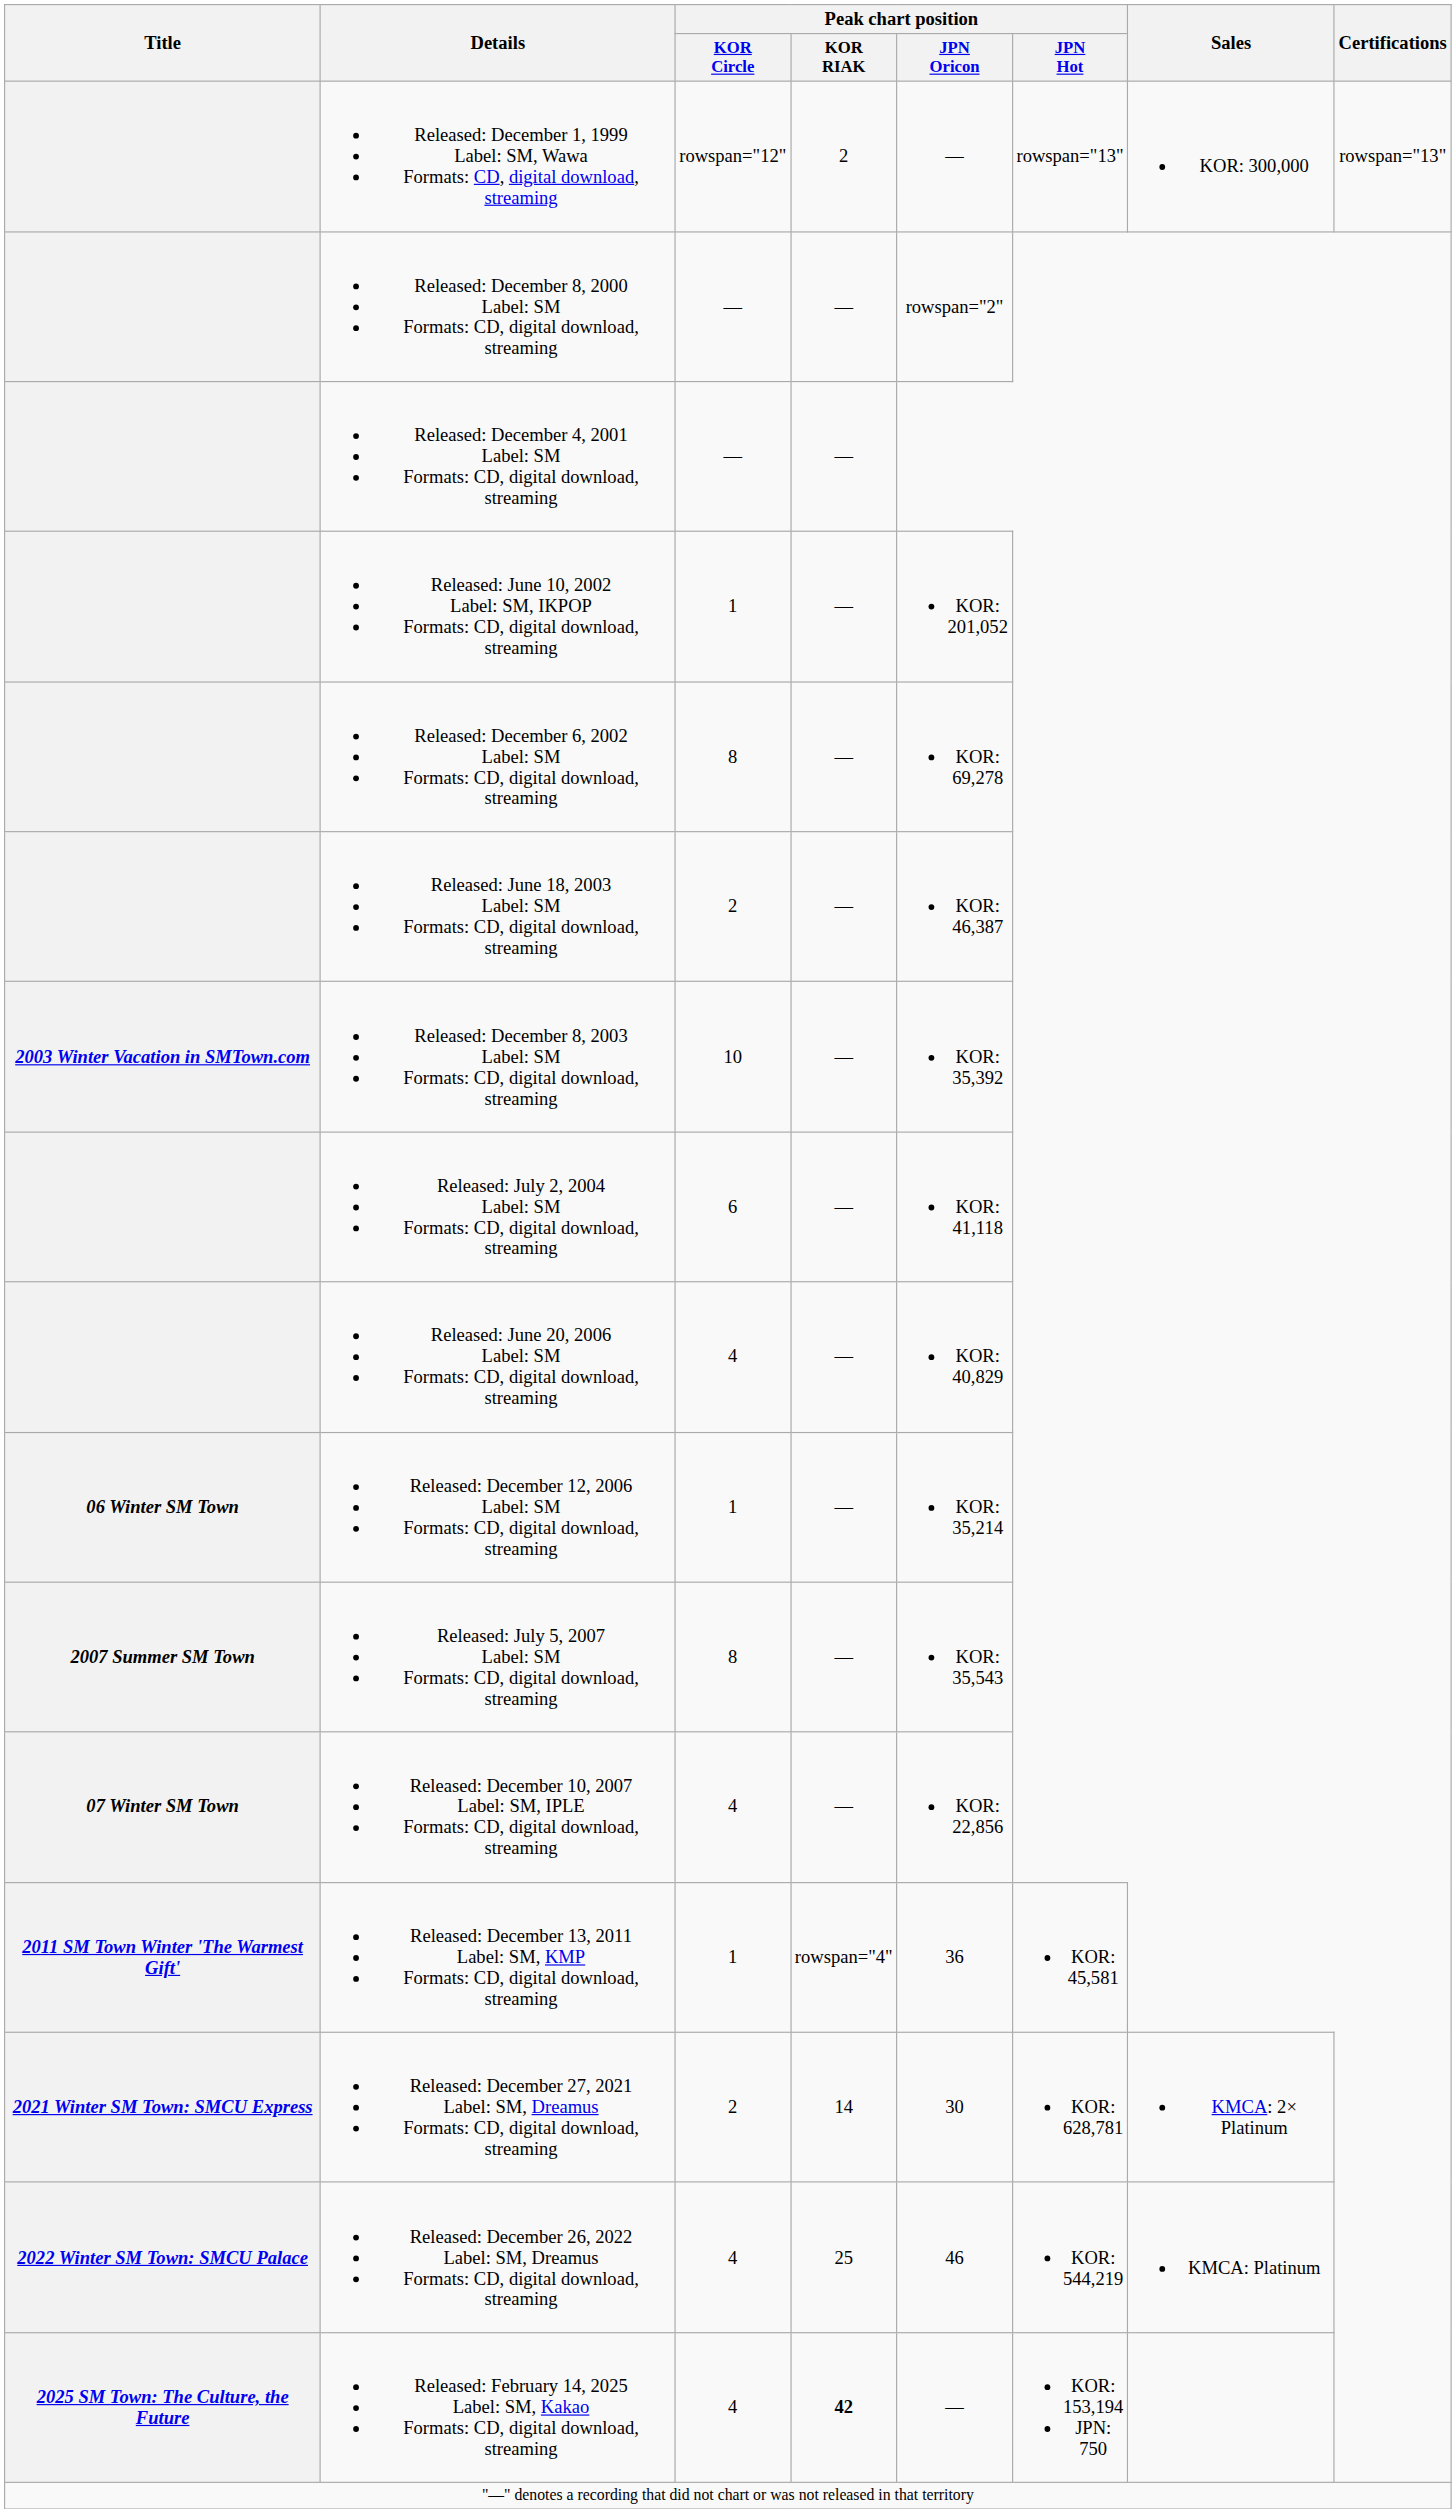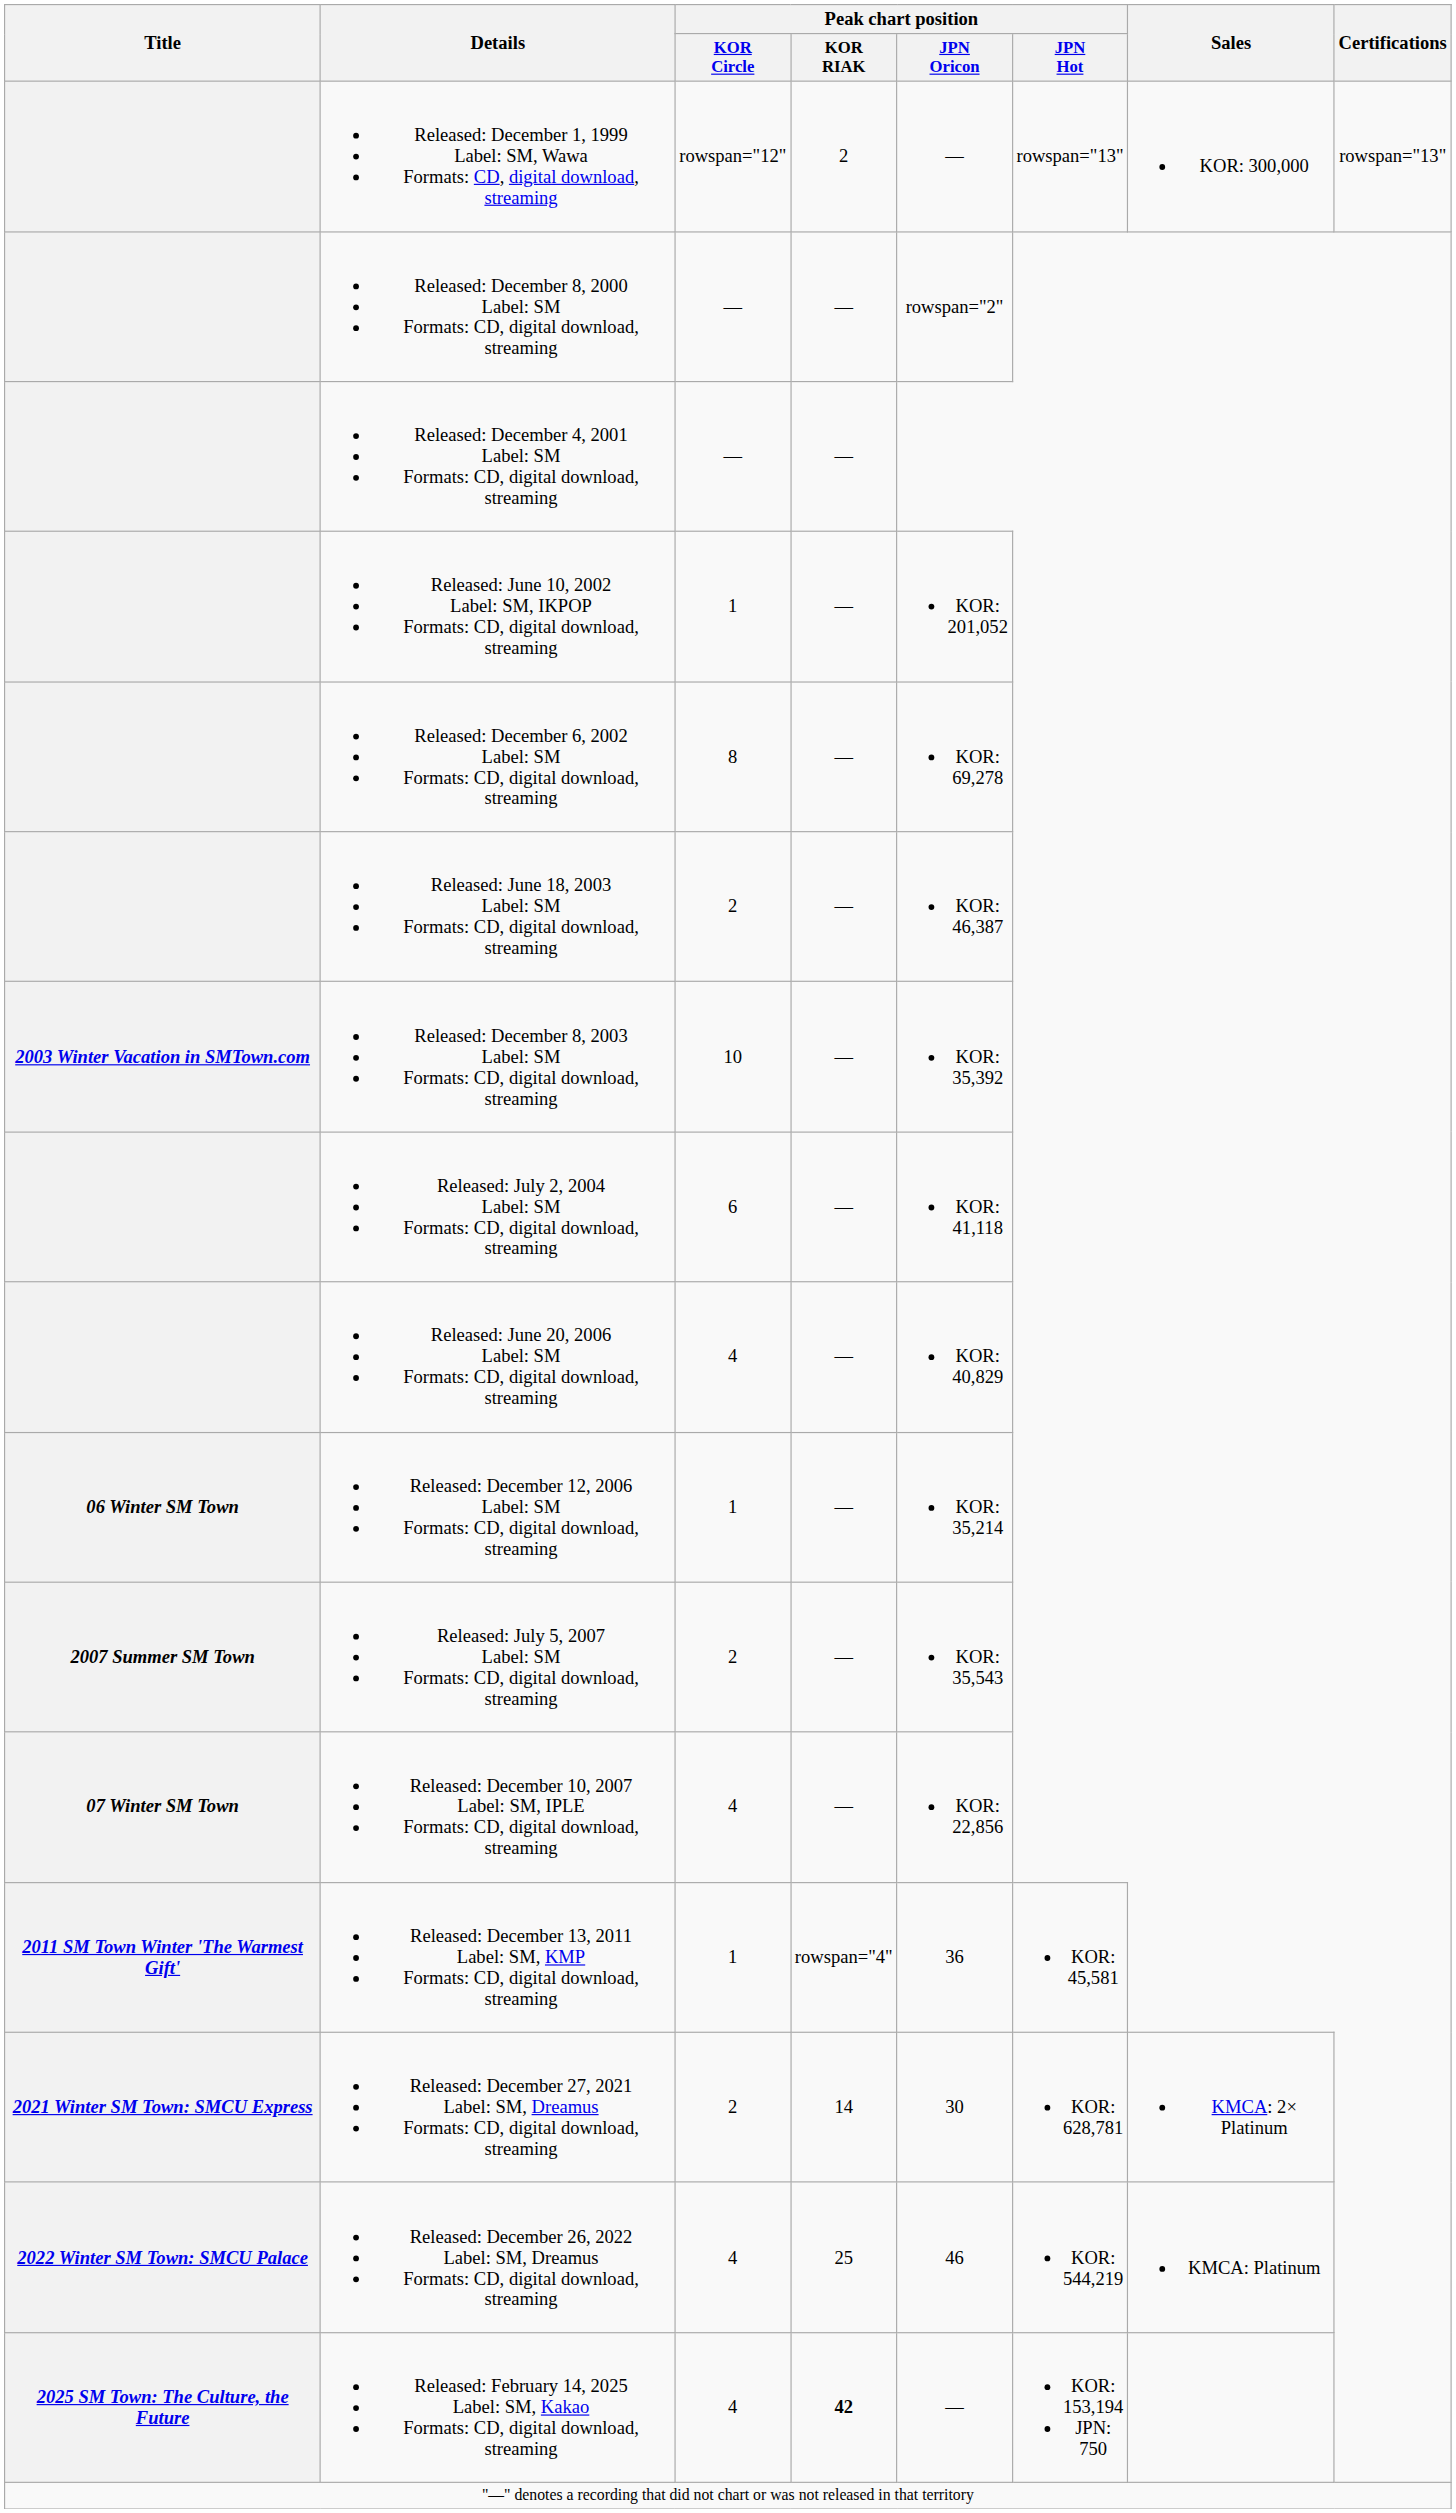(733, 1656) 8 -> (733, 1656) 2
